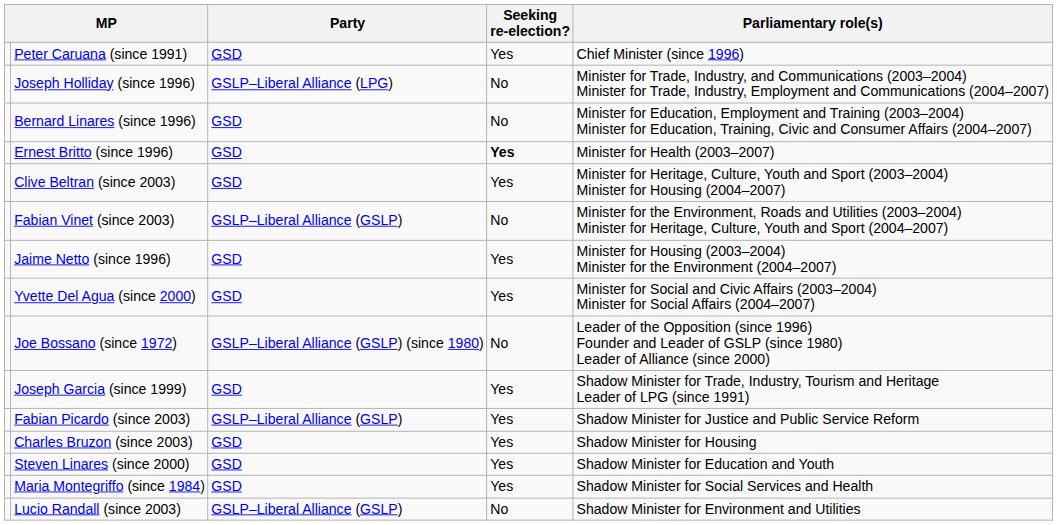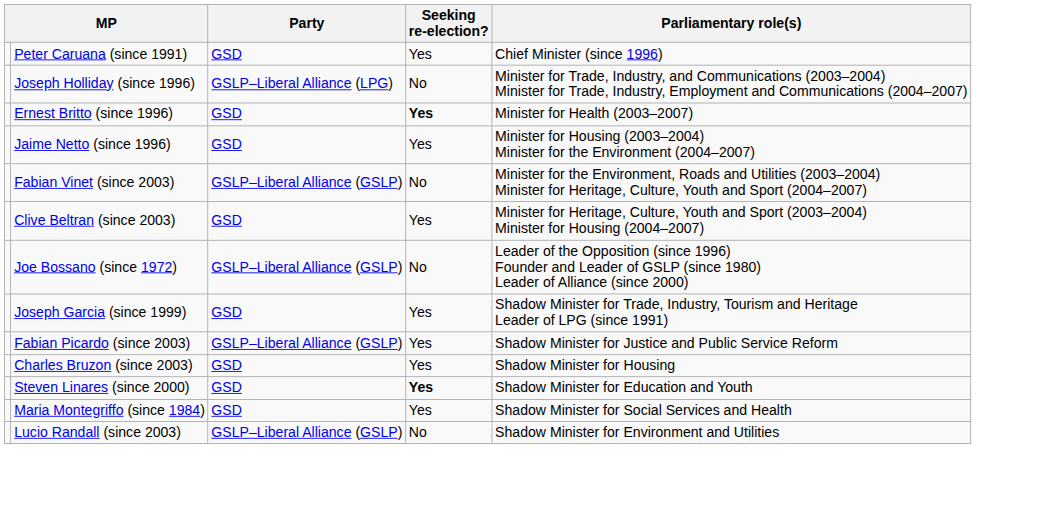- row: (105, 122)
rows swapped: (92, 259) <-> (95, 182)
- row: (105, 297)
(348, 343) GSLP–Liberal Alliance (GSLP) (since 1980) -> (307, 267) GSLP–Liberal Alliance (GSLP)
(502, 464) normal -> (421, 388) bold
